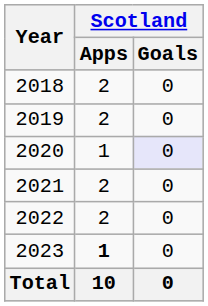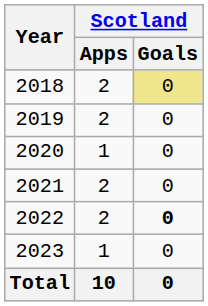(168, 87) no background -> (168, 87) khaki background
(168, 153) lavender background -> (168, 153) no background
(168, 218) normal -> (168, 218) bold
(104, 251) bold -> (104, 251) normal
